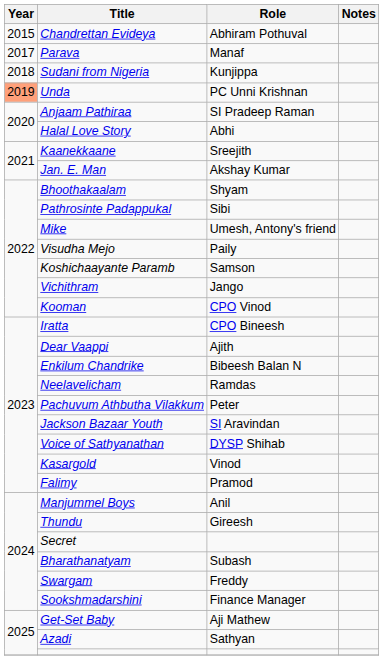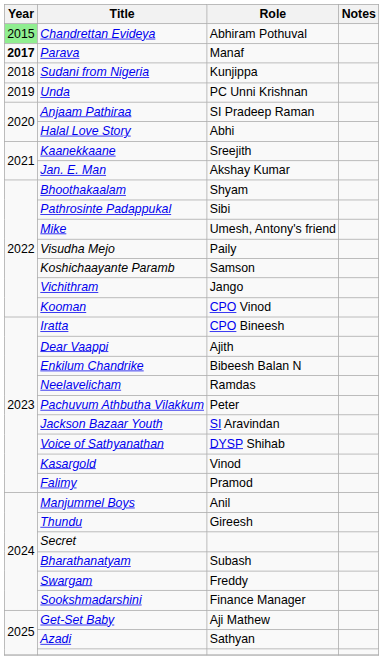(21, 33) no background -> (21, 33) lightgreen background
(21, 53) normal -> (21, 53) bold
(21, 92) lightsalmon background -> (21, 92) no background
